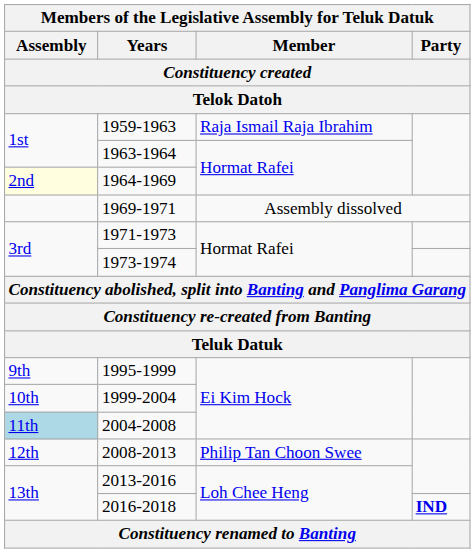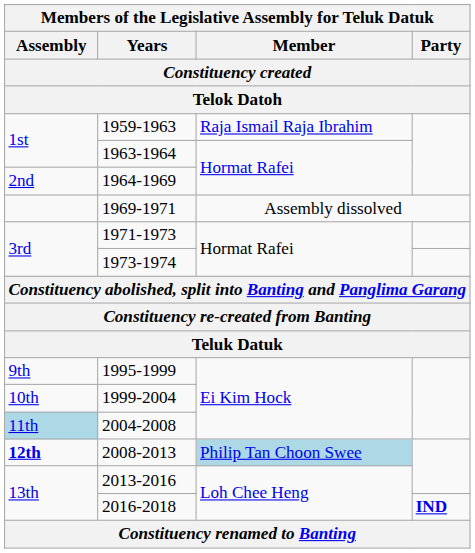(21, 180) lightyellow background -> (21, 180) no background
(24, 452) normal -> (25, 452) bold
(281, 452) no background -> (281, 452) lightblue background
